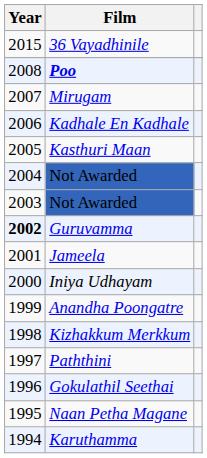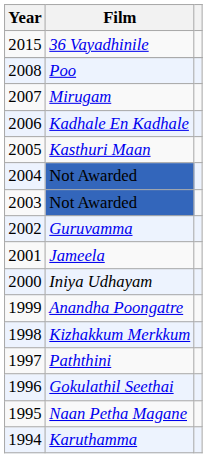(63, 70) bold -> (63, 70) normal
(25, 228) bold -> (25, 228) normal
